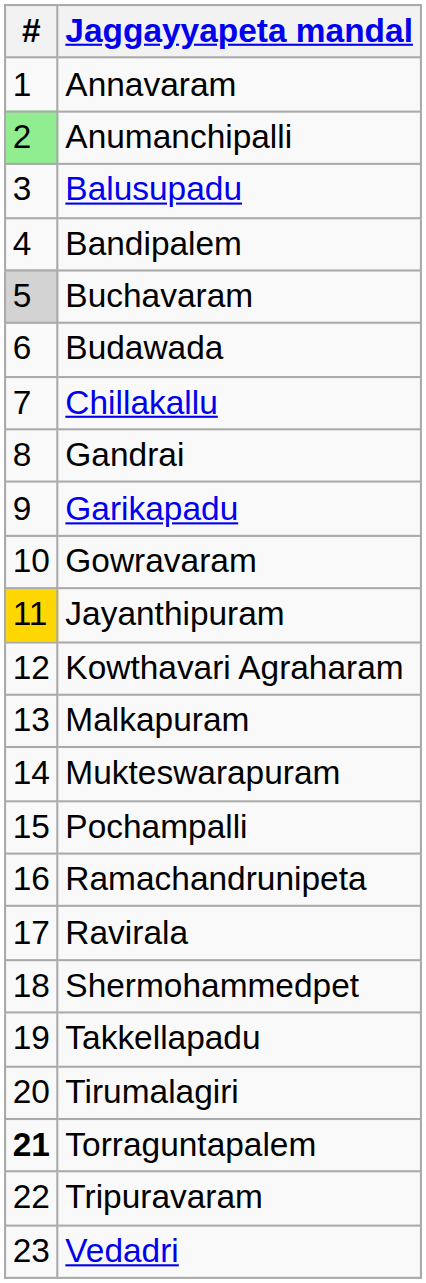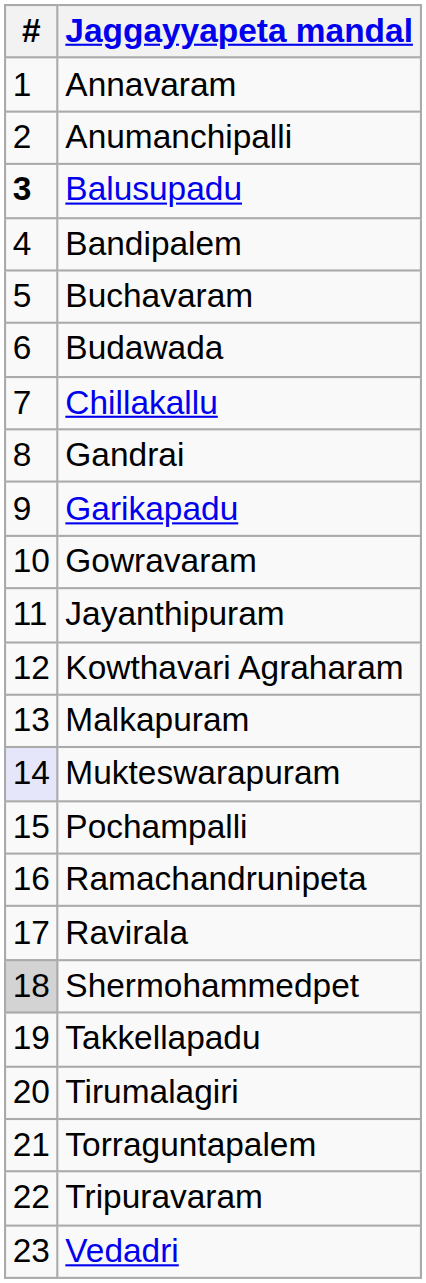(22, 137) lightgreen background -> (22, 137) no background
(22, 190) normal -> (22, 190) bold
(22, 296) lightgrey background -> (22, 296) no background
(30, 614) gold background -> (30, 614) no background
(31, 773) no background -> (31, 773) lavender background
(31, 985) no background -> (31, 985) lightgrey background
(31, 1144) bold -> (31, 1144) normal
